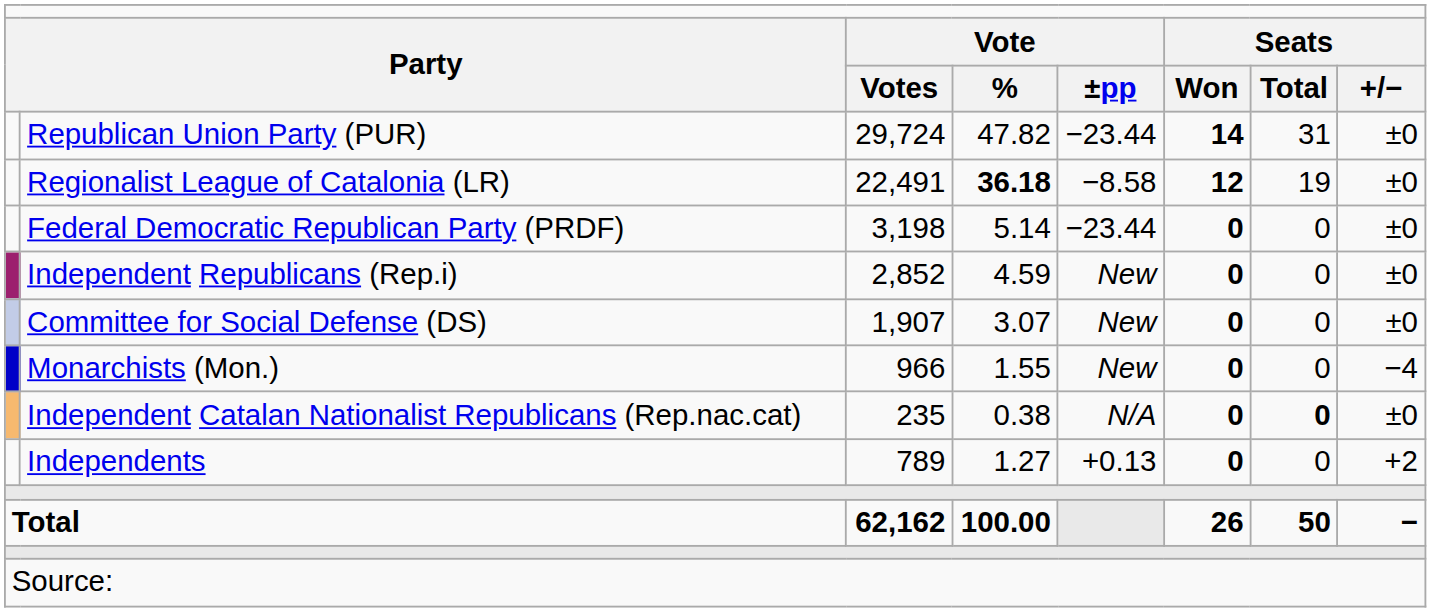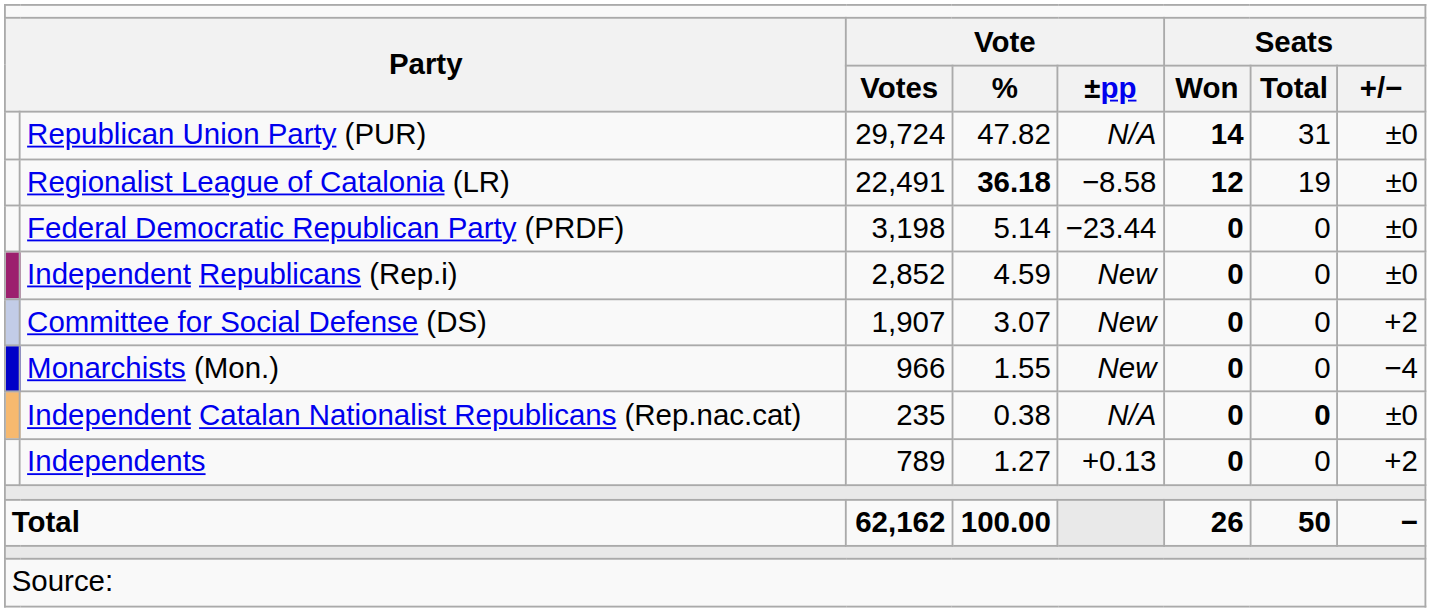(1111, 134) −23.44 -> (1132, 134) N/A
(1402, 321) ±0 -> (1401, 321) +2
